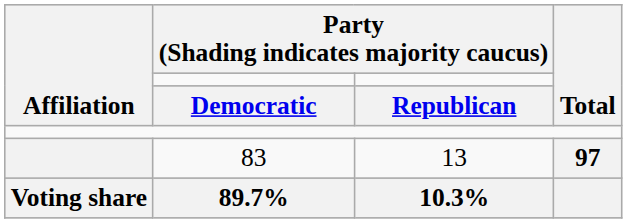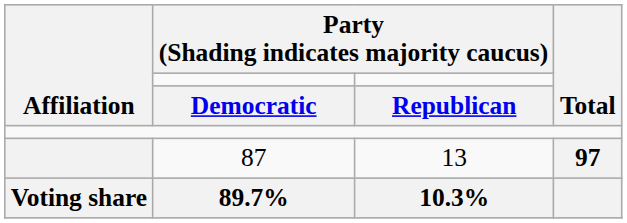(254, 157) 83 -> (254, 157) 87
